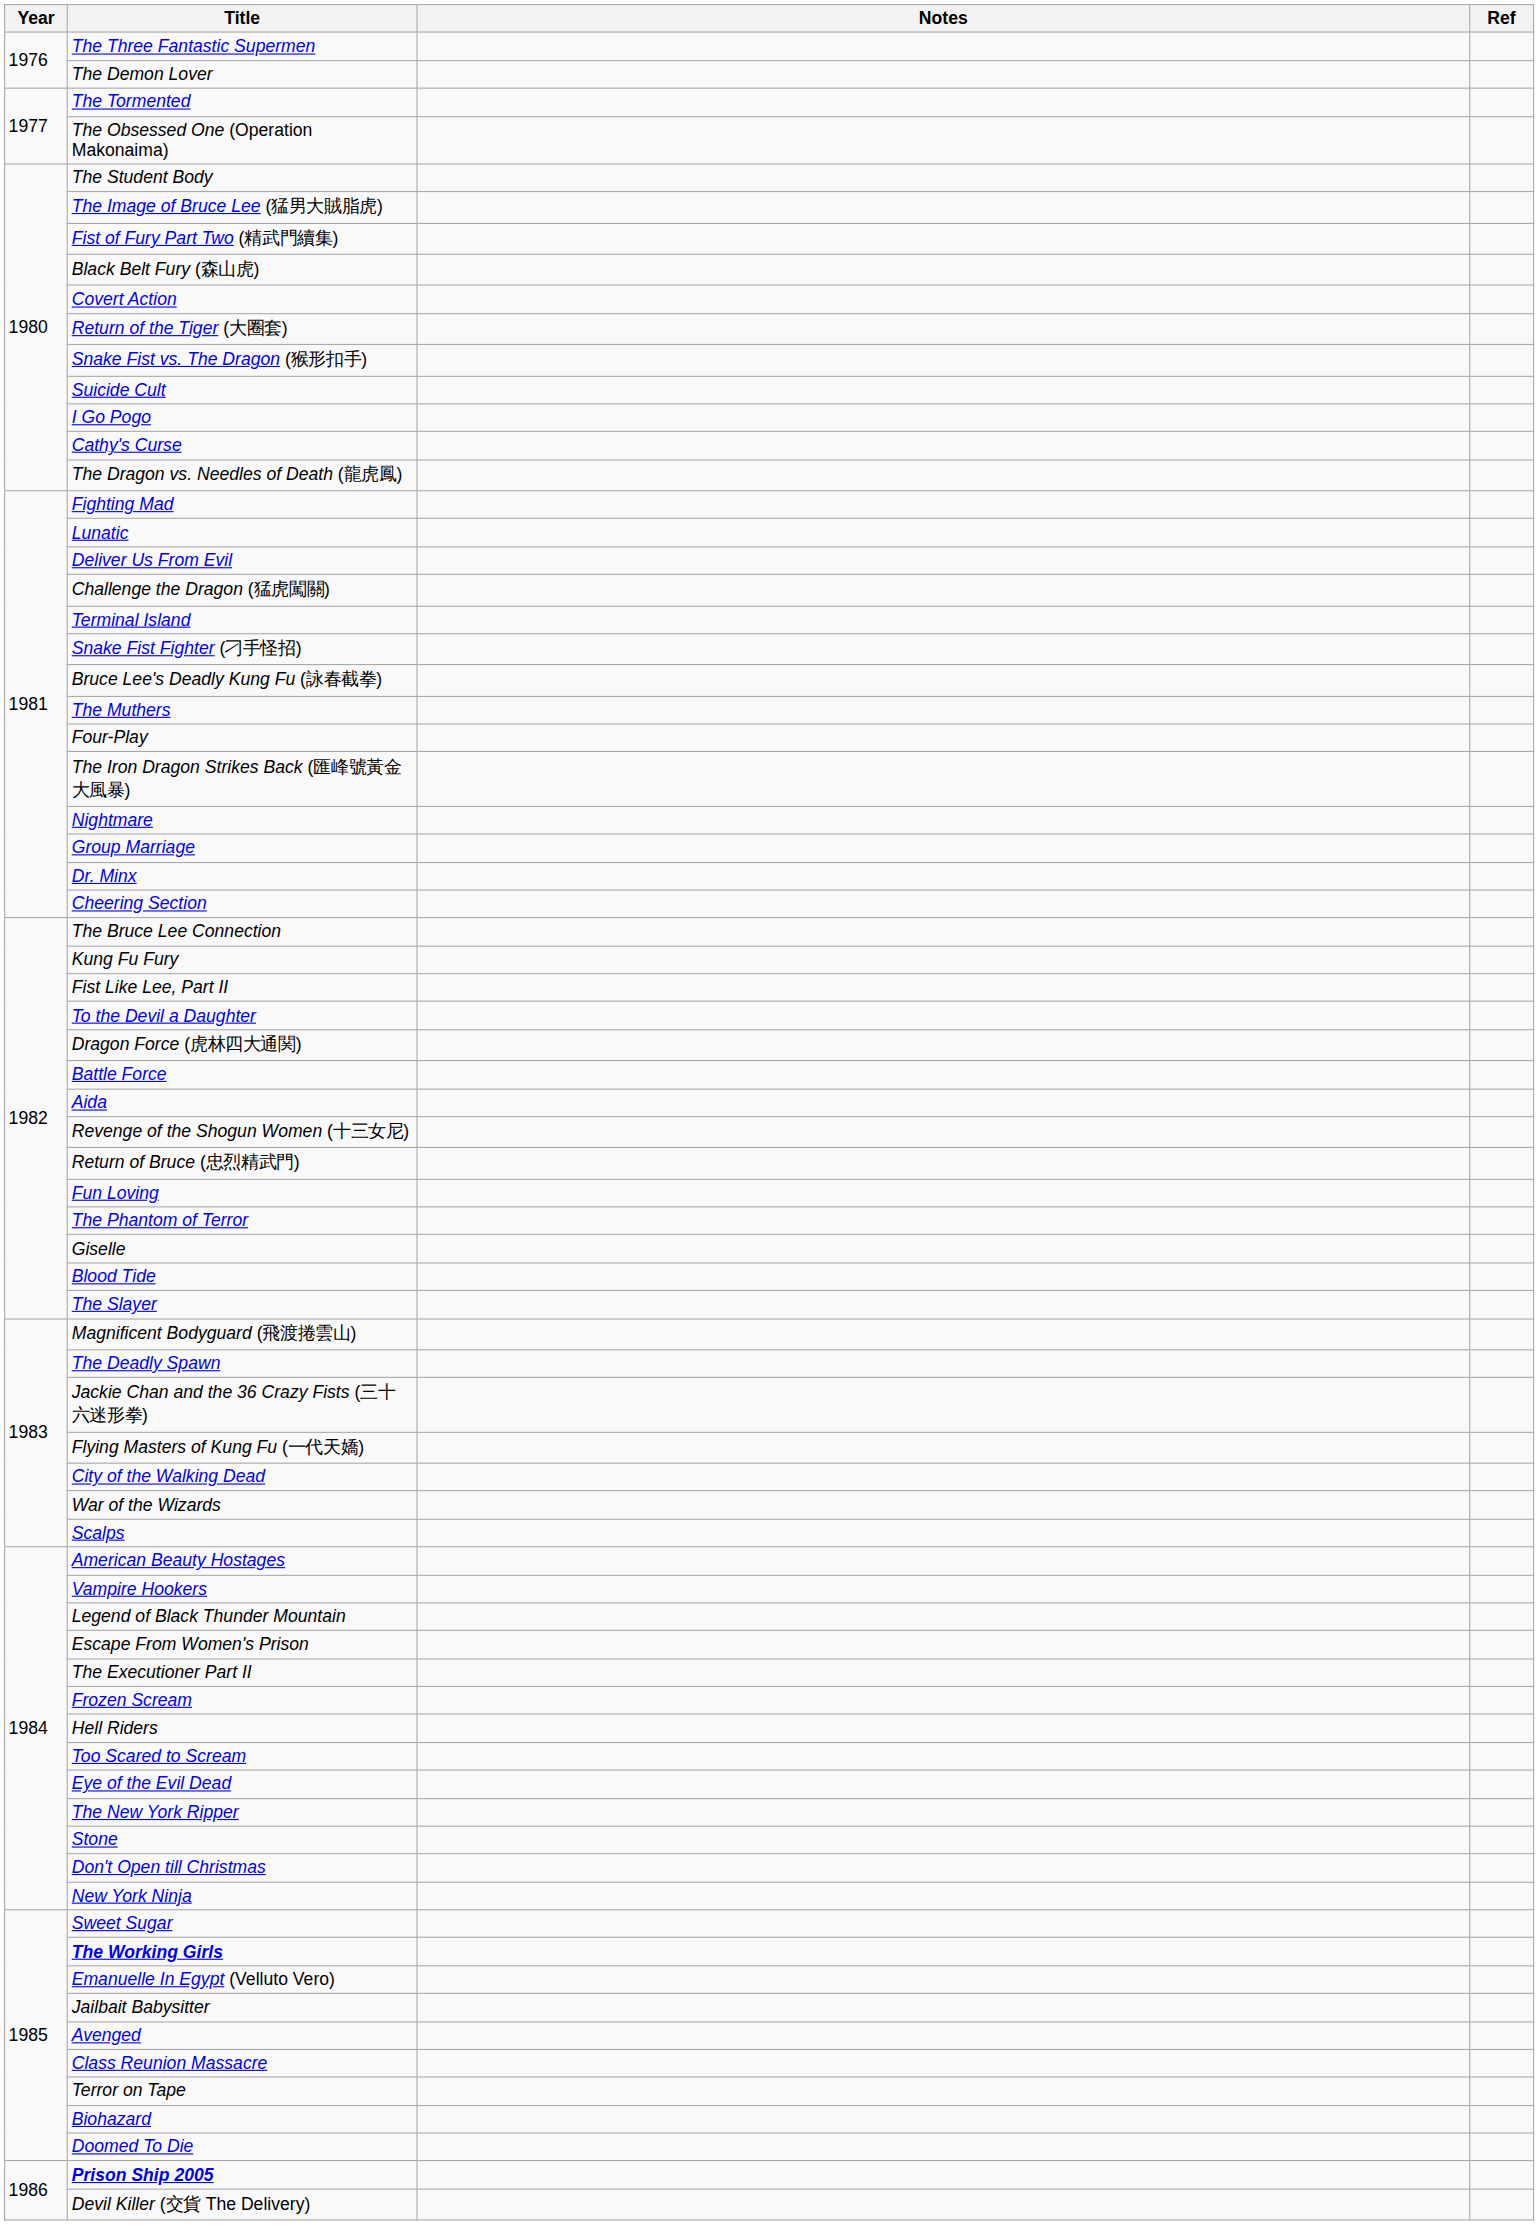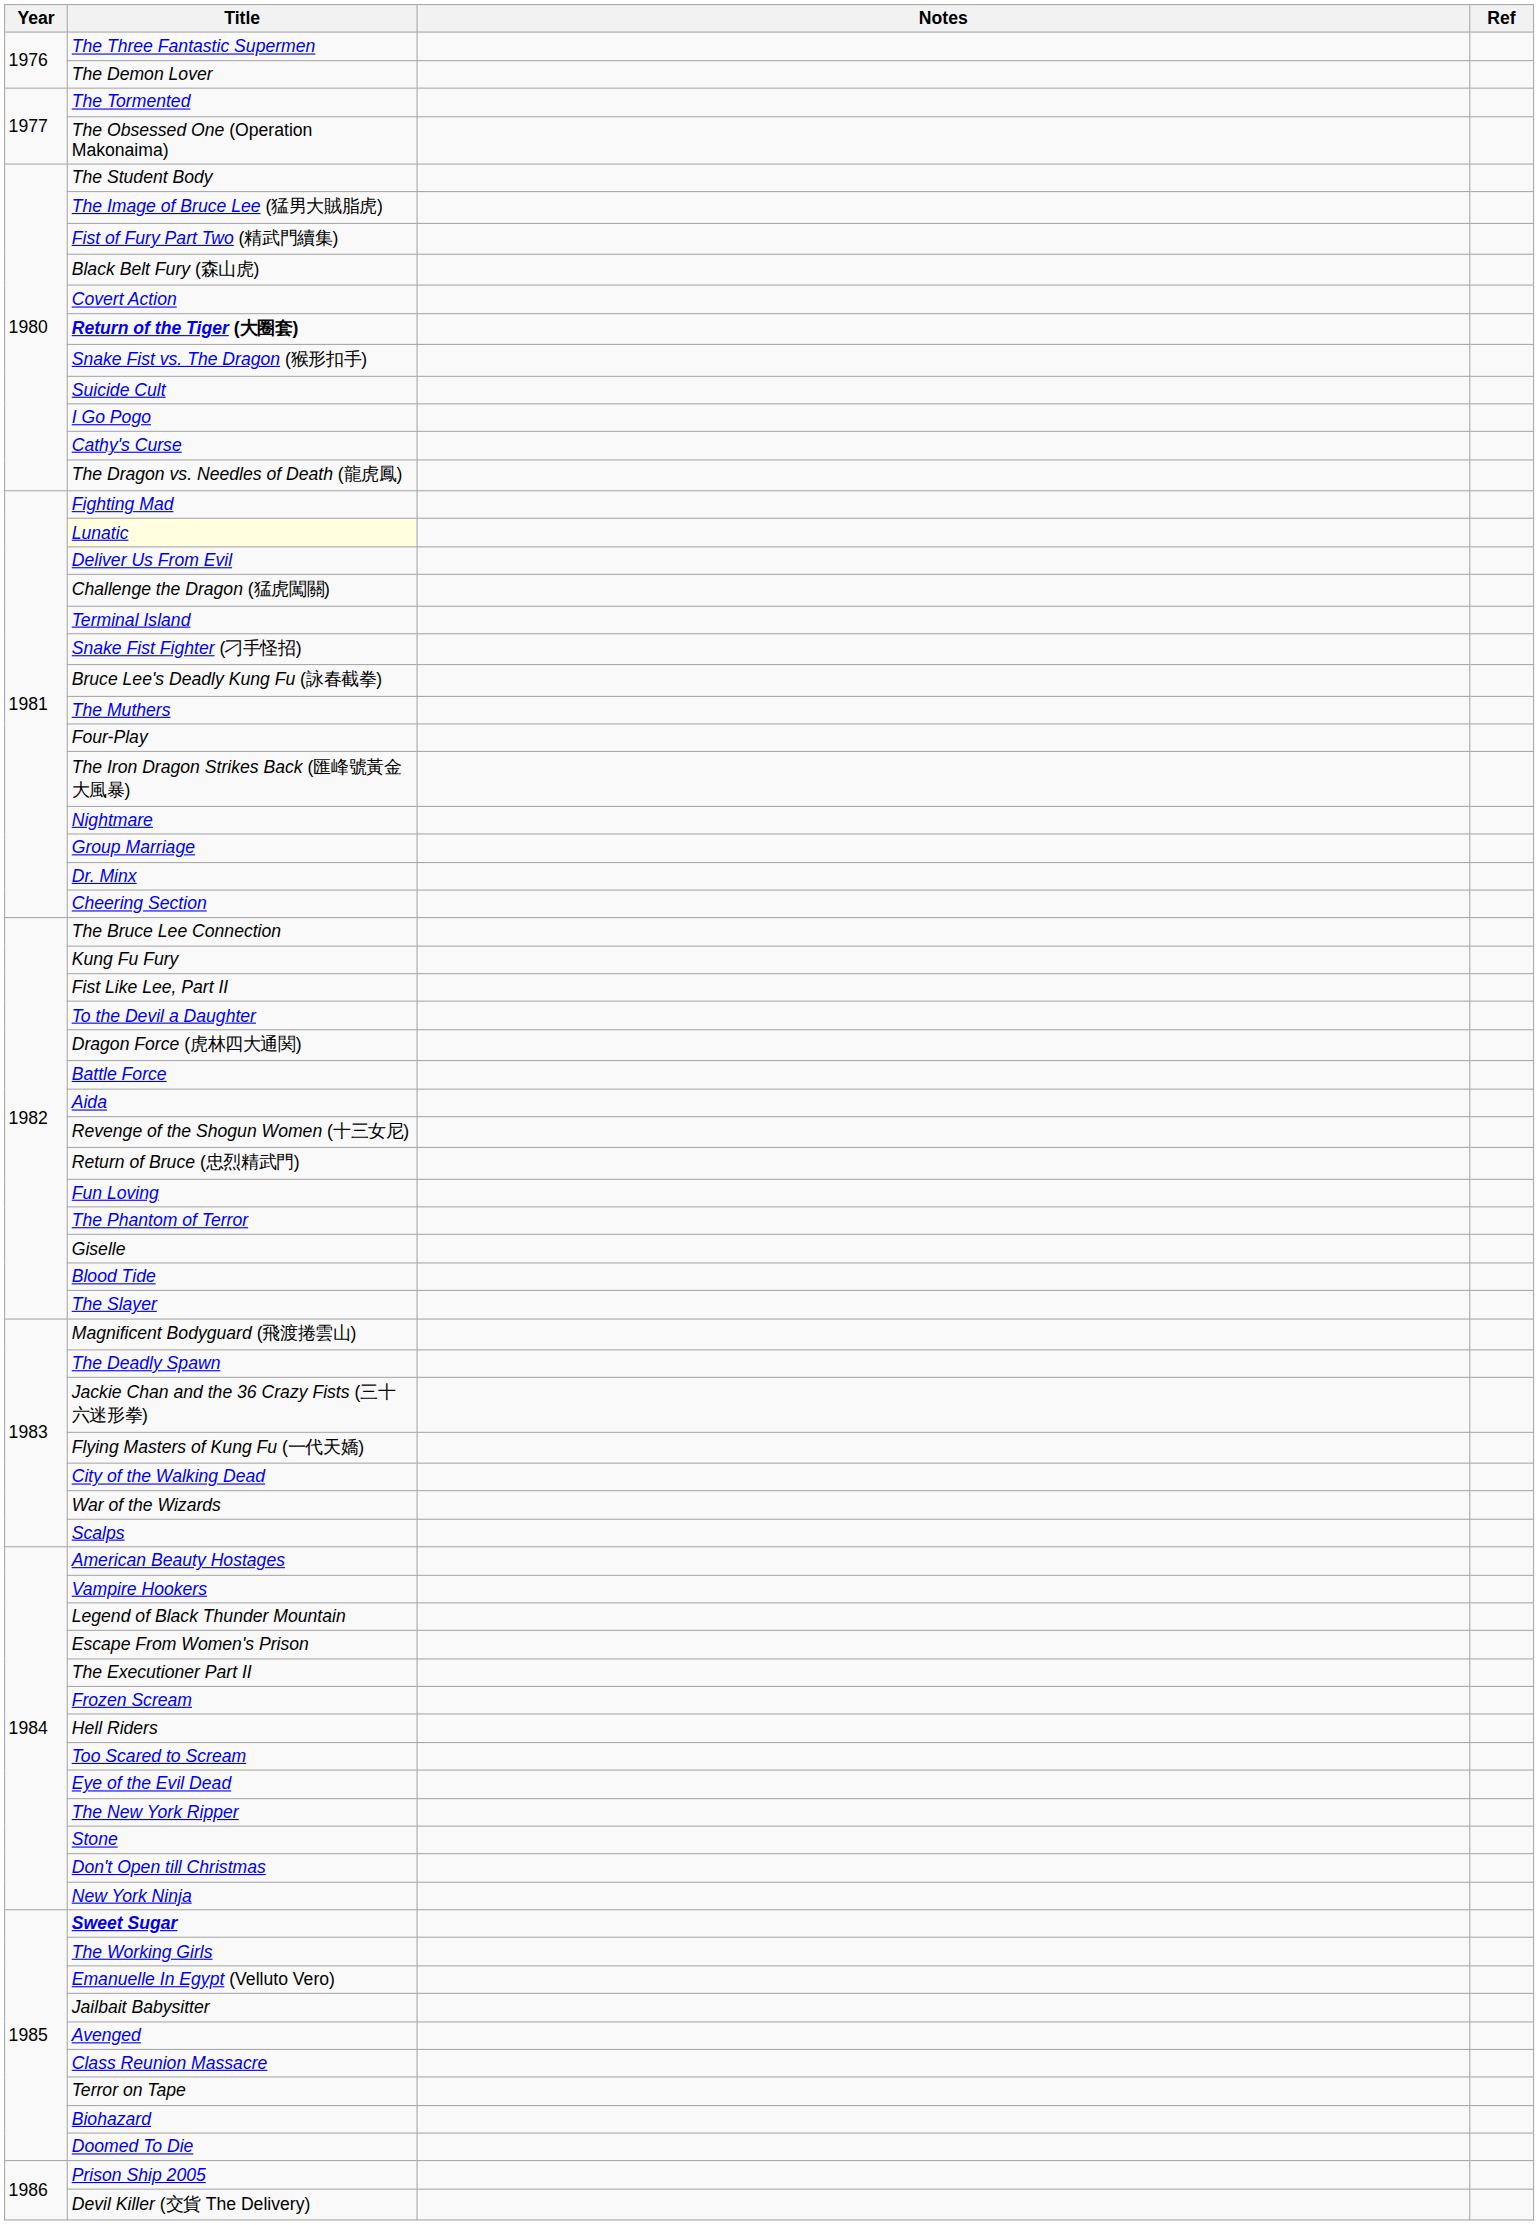(180, 328) normal -> (185, 328) bold
(100, 532) no background -> (100, 532) lightyellow background
(122, 1923) normal -> (125, 1923) bold
(147, 1951) bold -> (142, 1951) normal
(143, 2174) bold -> (139, 2174) normal
